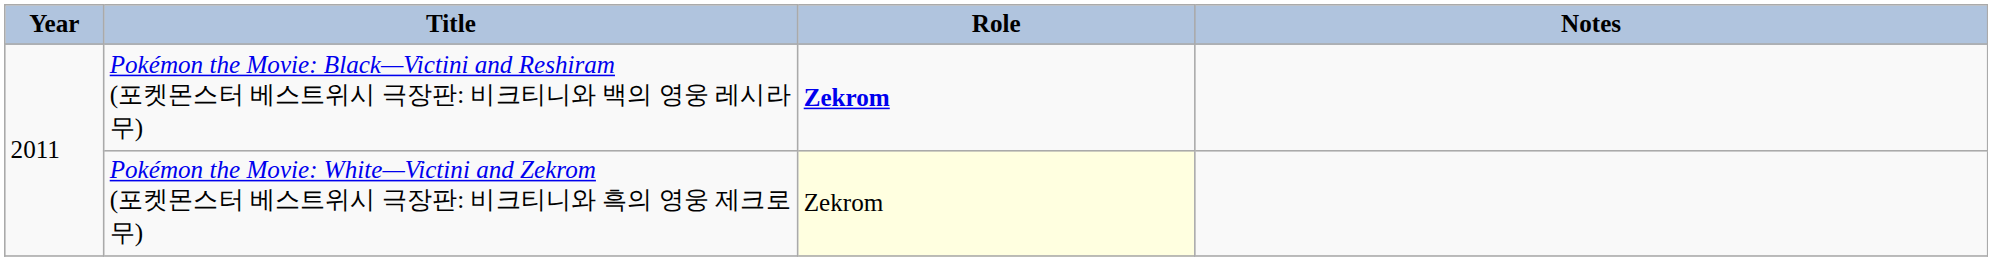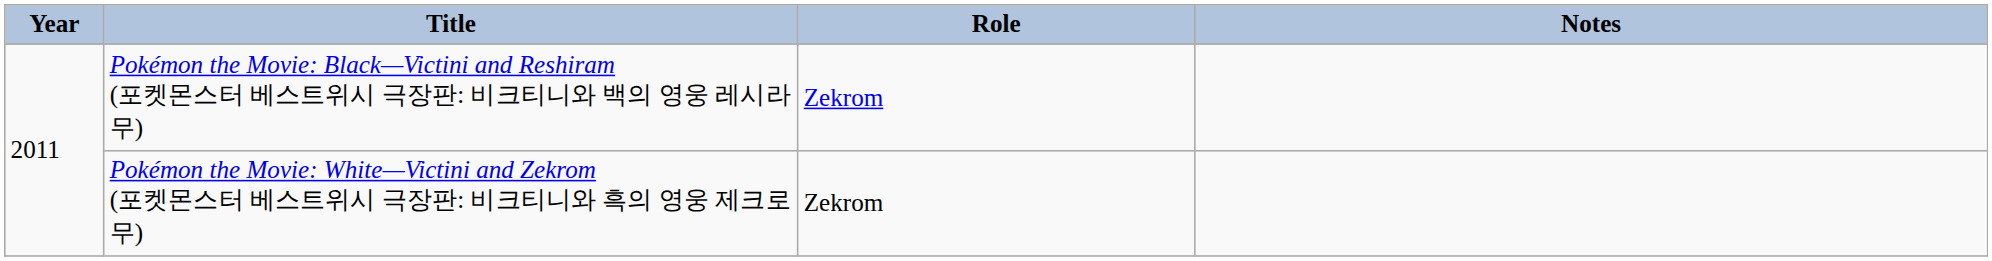(847, 97) bold -> (843, 97) normal
(843, 203) lightyellow background -> (843, 203) no background
